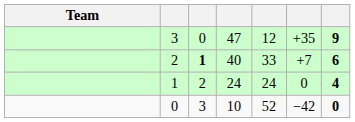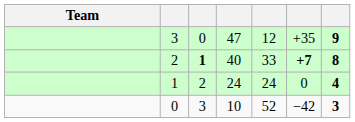(304, 60) normal -> (304, 60) bold
(335, 60) 6 -> (335, 60) 8
(335, 106) 0 -> (335, 106) 3
